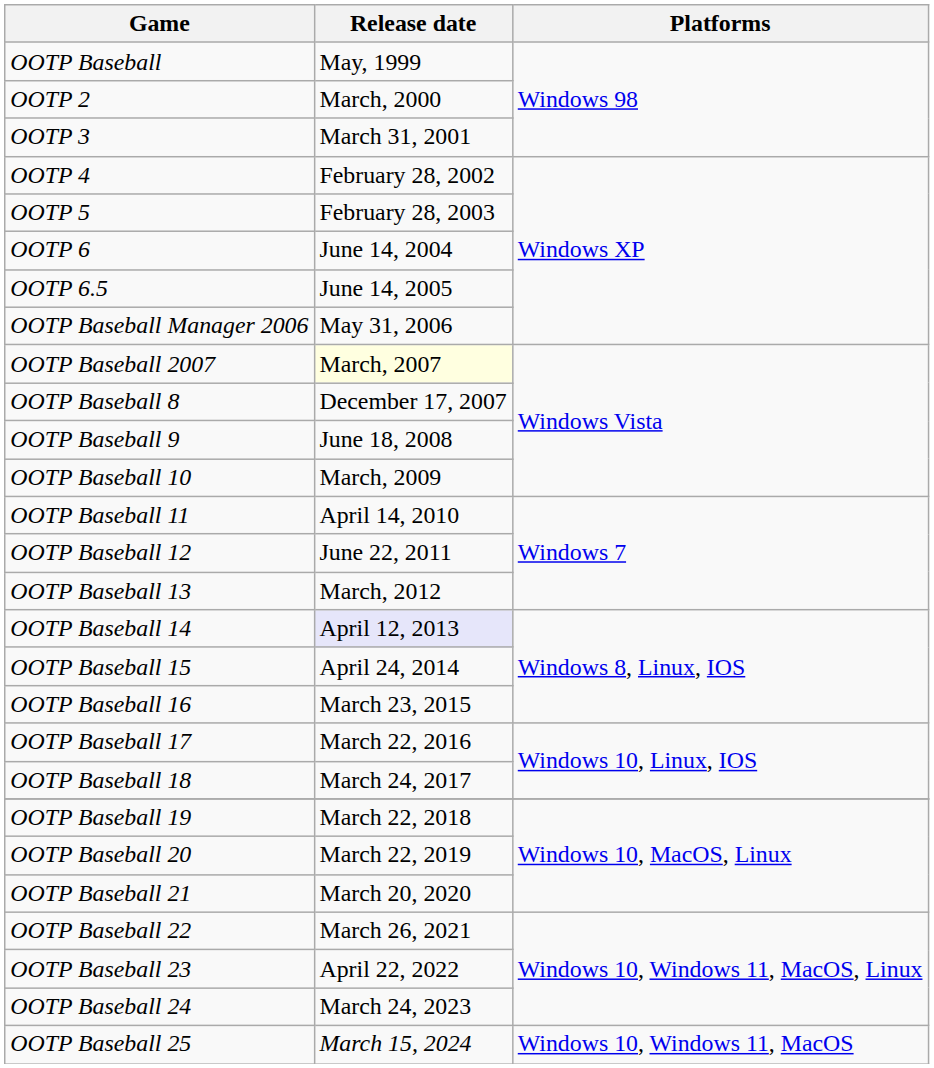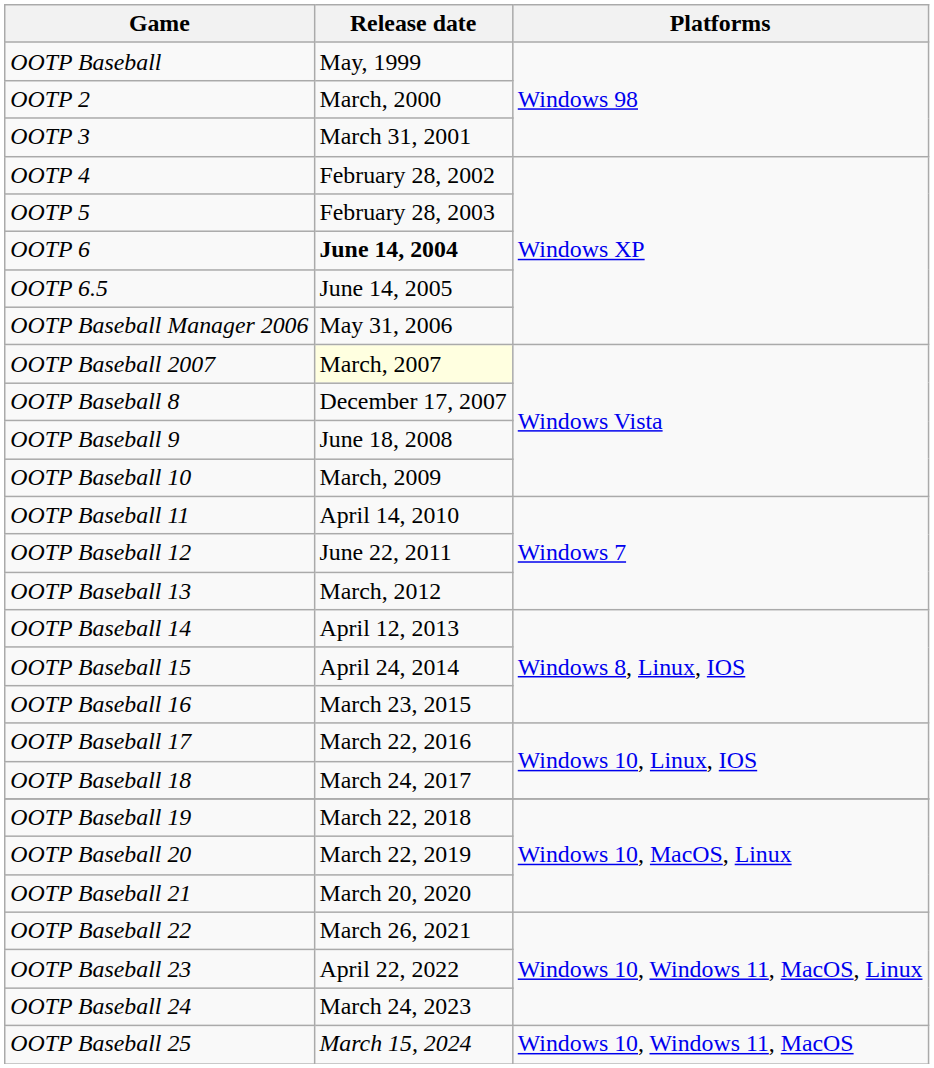(386, 250) normal -> (389, 250) bold
(389, 628) lavender background -> (389, 628) no background
